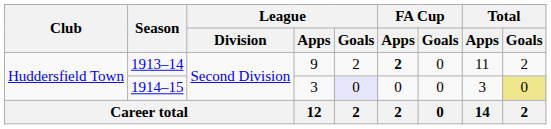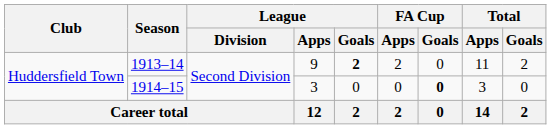(356, 64) normal -> (356, 64) bold
(398, 64) bold -> (398, 64) normal
(356, 87) lavender background -> (356, 87) no background
(440, 87) normal -> (440, 87) bold
(524, 87) khaki background -> (524, 87) no background
